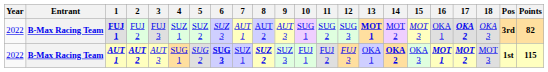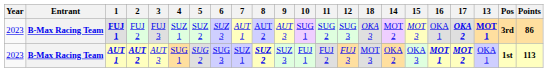columns swapped: (371, 12) <-> (488, 12)
(15, 31) 2022 -> (15, 31) 2023
(530, 31) 82 -> (529, 31) 86
(15, 55) 2022 -> (15, 55) 2023
(222, 55) bold -> (221, 55) normal
(396, 55) bold -> (393, 55) normal
(530, 55) 115 -> (529, 55) 113
